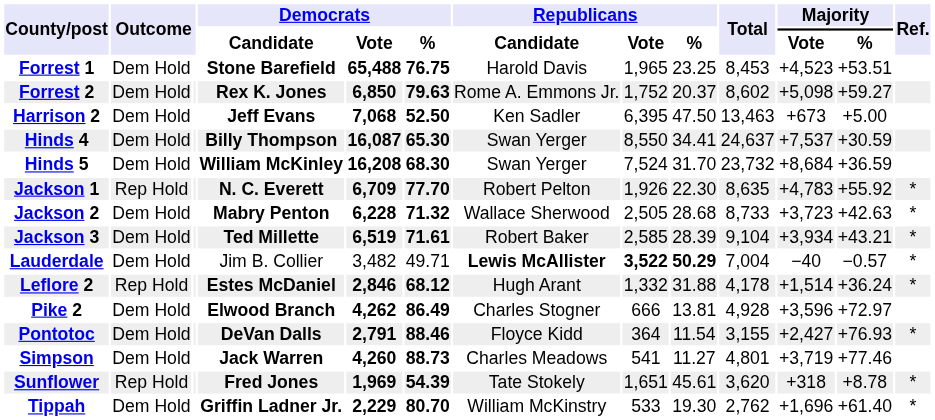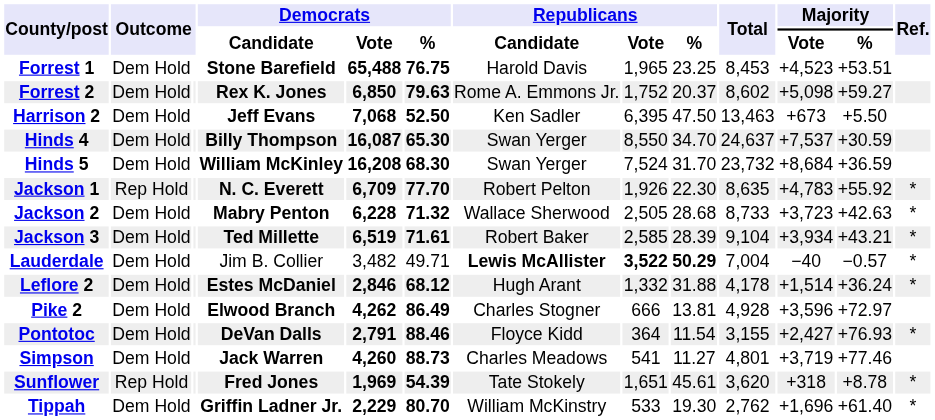(865, 116) +5.00 -> (865, 116) +5.50
(694, 140) 34.41 -> (694, 140) 34.70
(151, 285) Rep Hold -> (151, 285) Dem Hold
